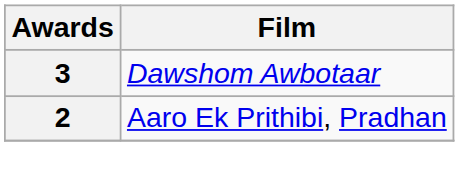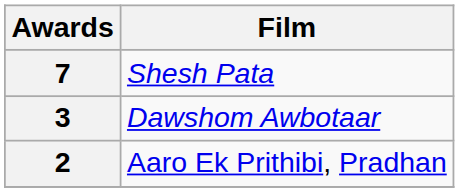+ row: (63, 72)
